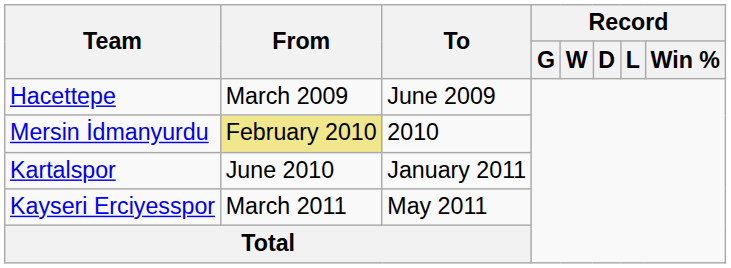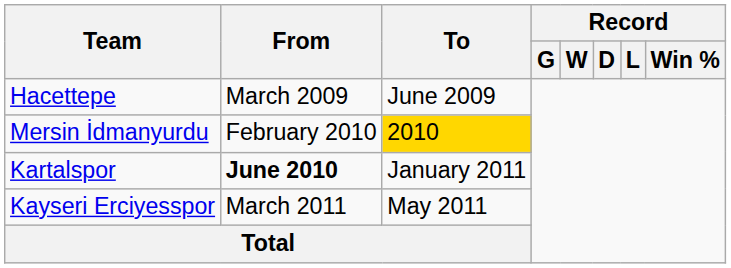(301, 133) khaki background -> (301, 133) no background
(413, 133) no background -> (413, 133) gold background
(280, 170) normal -> (282, 170) bold
